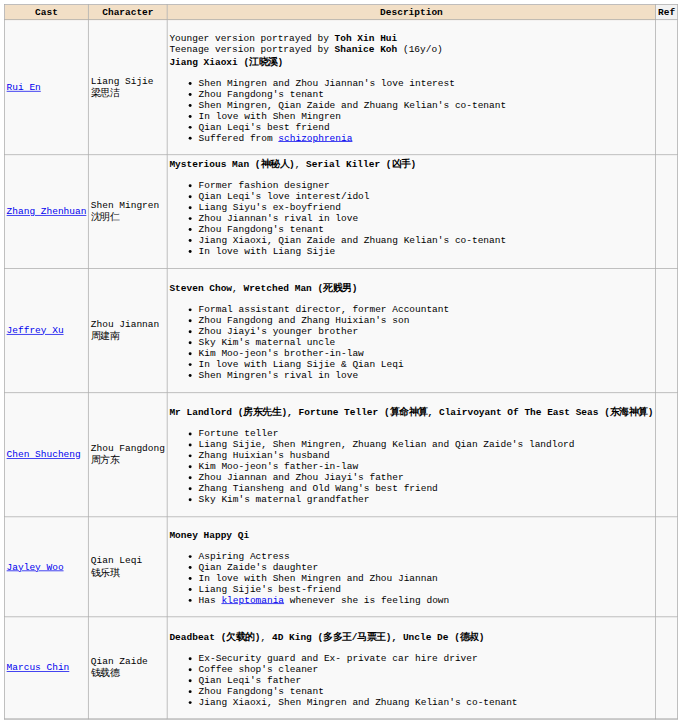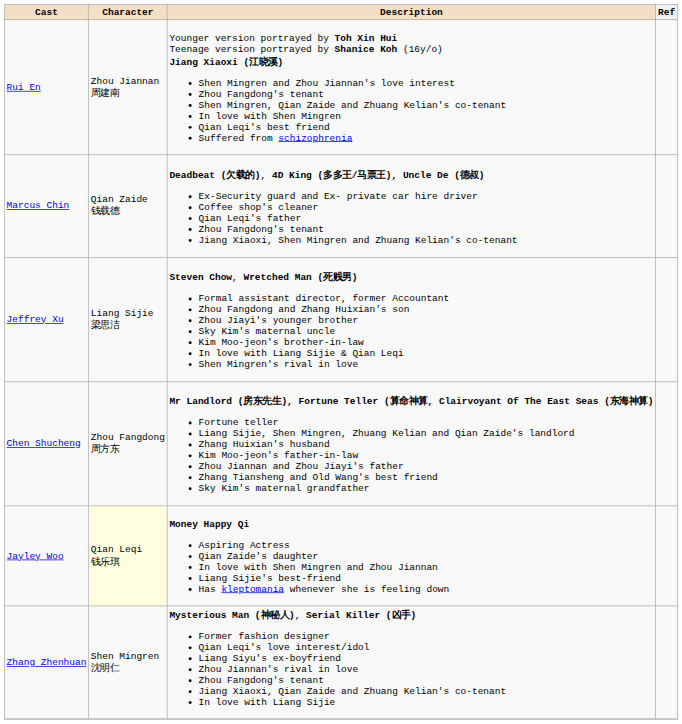(122, 87) Liang Sijie 梁思洁 -> (125, 87) Zhou Jiannan 周建南
rows swapped: (46, 212) <-> (38, 668)
(125, 330) Zhou Jiannan 周建南 -> (122, 319) Liang Sijie 梁思洁
(116, 566) no background -> (116, 556) lightyellow background
